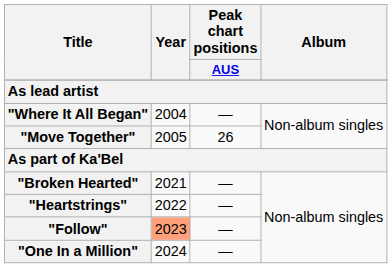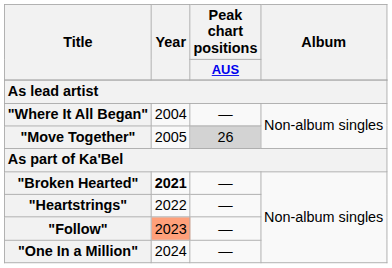(225, 137) no background -> (225, 137) lightgrey background
(171, 182) normal -> (171, 182) bold
